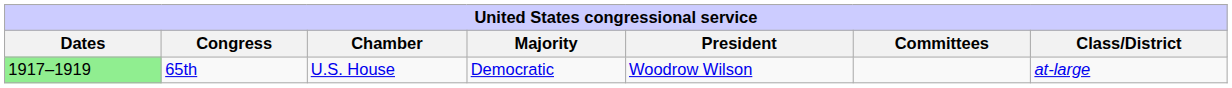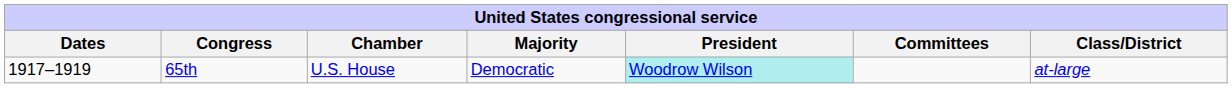(50, 69) lightgreen background -> (50, 69) no background
(691, 69) no background -> (691, 69) paleturquoise background
